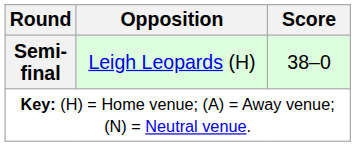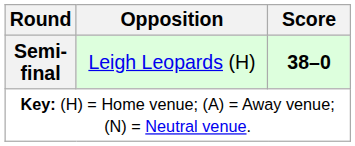(309, 61) normal -> (309, 61) bold
